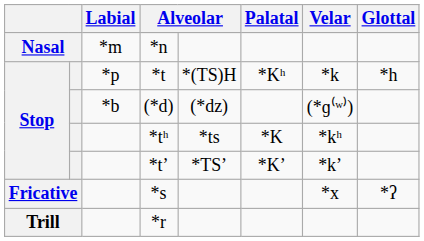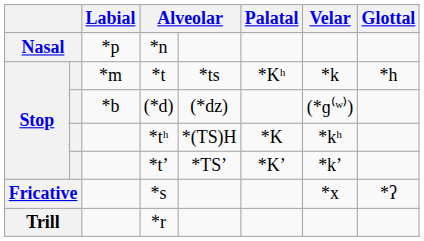(110, 47) *m -> (111, 47) *p
(111, 75) *p -> (110, 75) *m
(209, 75) *(TS)H -> (209, 75) *ts
(209, 136) *ts -> (209, 136) *(TS)H
